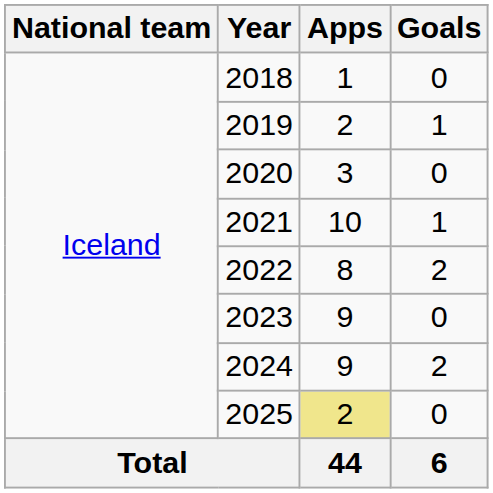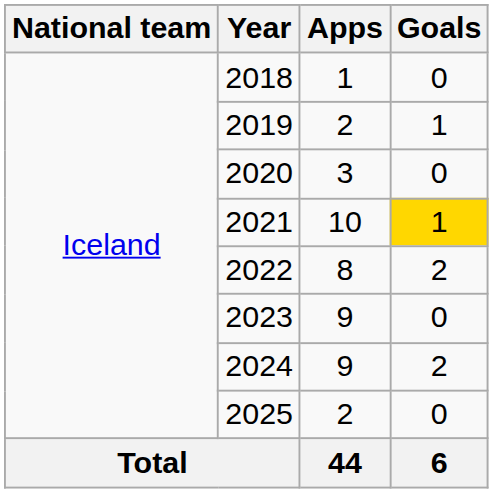(439, 221) no background -> (439, 221) gold background
(345, 414) khaki background -> (345, 414) no background
